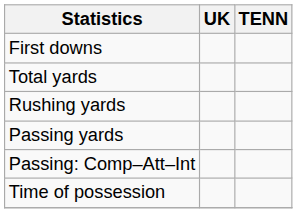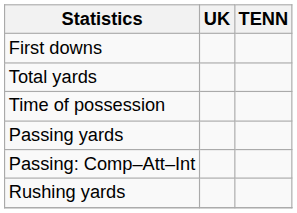rows swapped: (67, 105) <-> (87, 192)
